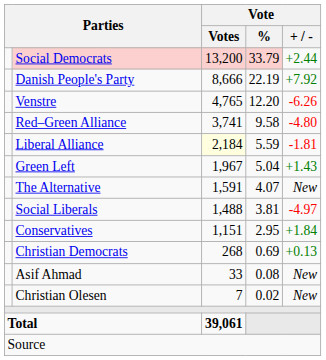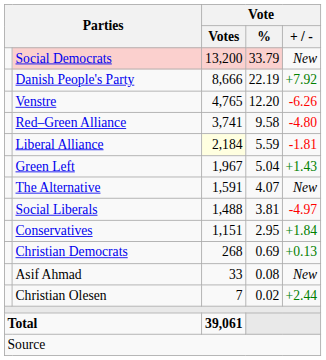(301, 58) +2.44 -> (305, 58) New
(305, 295) New -> (301, 295) +2.44
